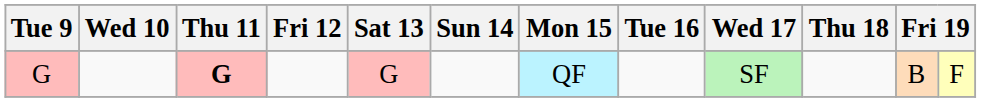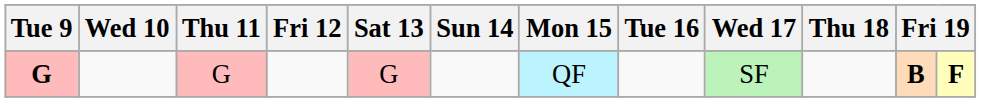(42, 73) normal -> (42, 73) bold
(221, 73) bold -> (221, 73) normal
(916, 73) normal -> (916, 73) bold
(957, 73) normal -> (956, 73) bold
